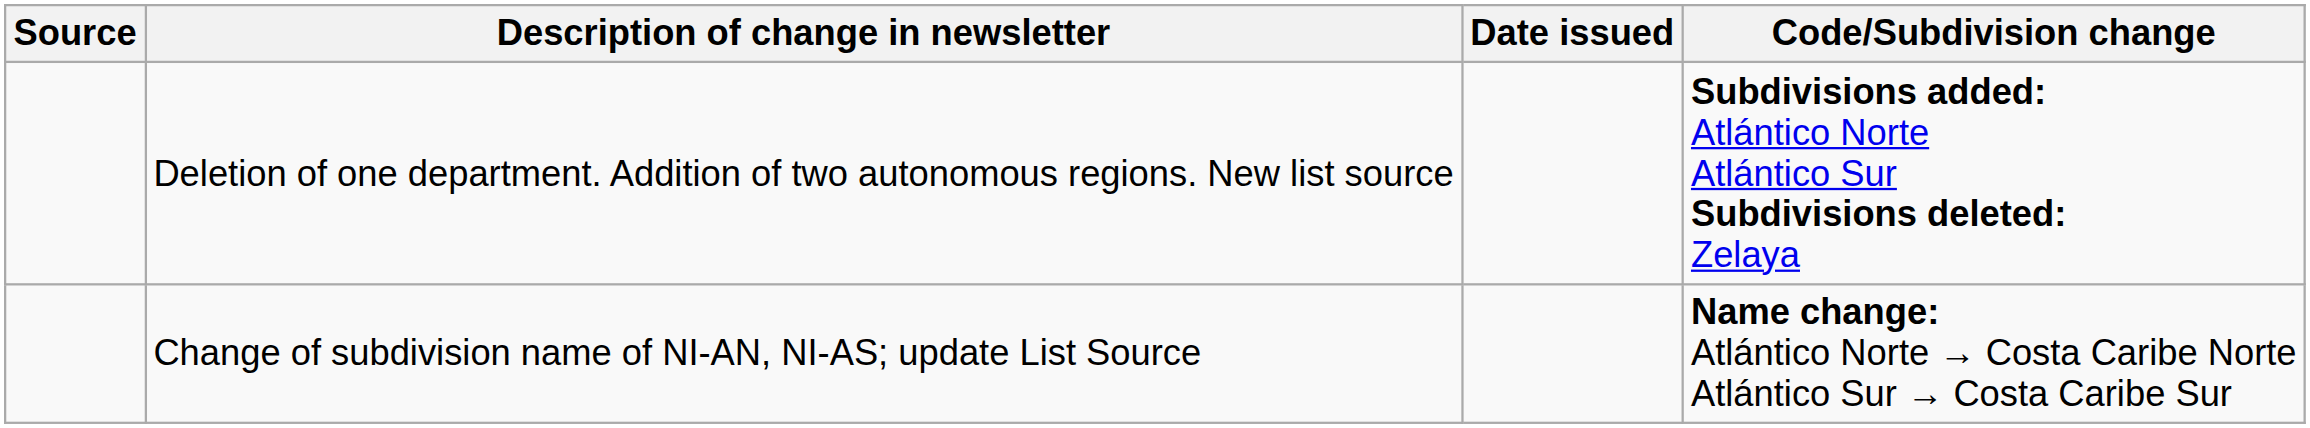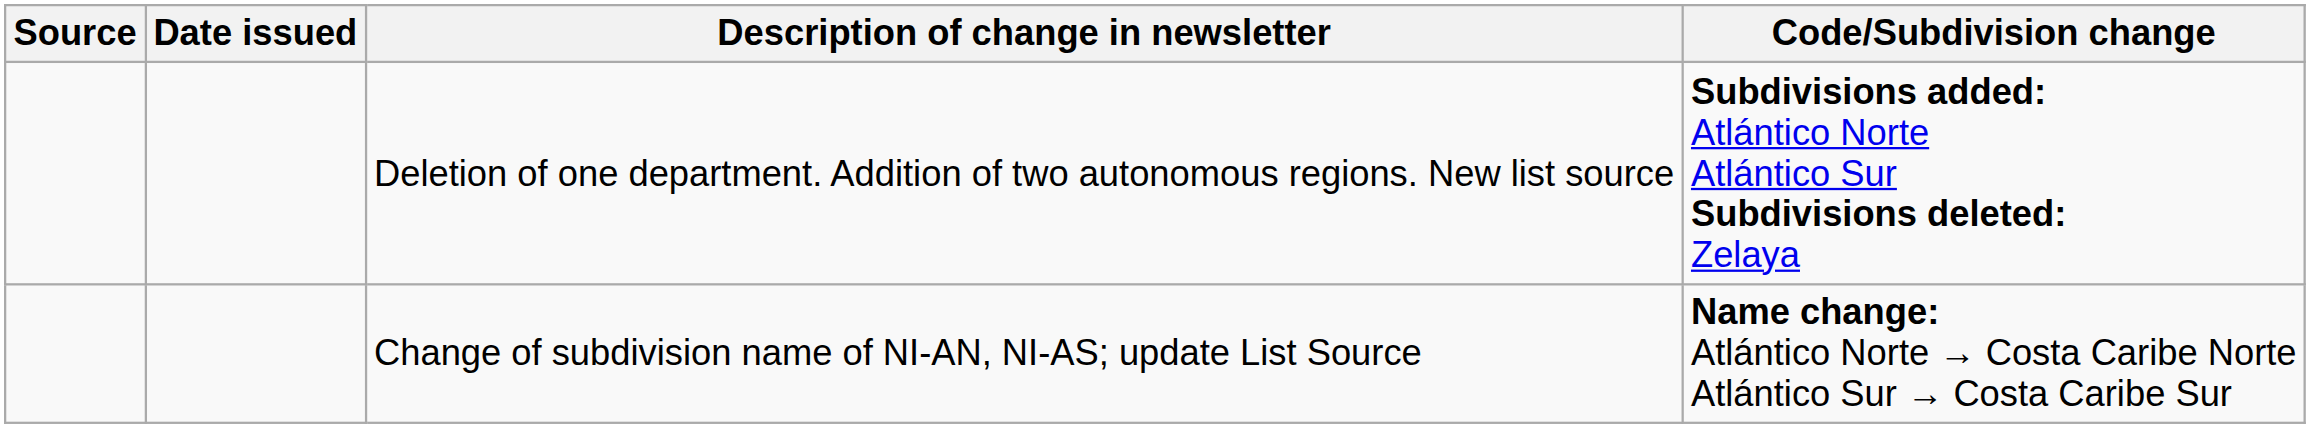columns swapped: (1572, 33) <-> (804, 33)
